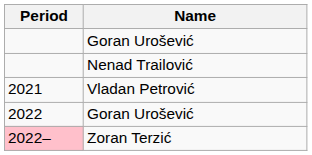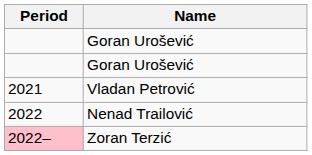(140, 65) Nenad Trailović -> (140, 65) Goran Urošević
(140, 114) Goran Urošević -> (140, 114) Nenad Trailović
